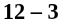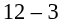(31, 12) bold -> (31, 12) normal
